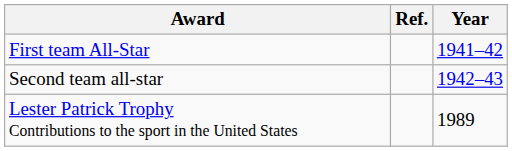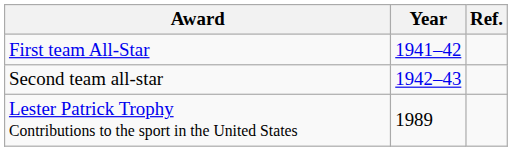columns swapped: (470, 19) <-> (412, 19)
